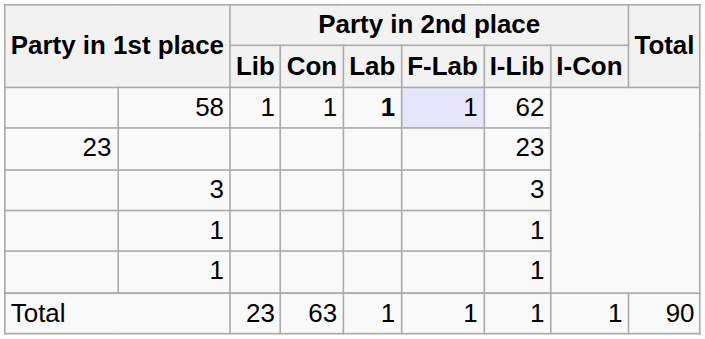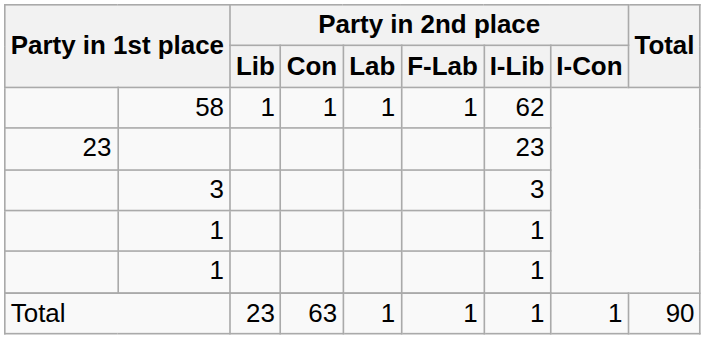(388, 107) bold -> (388, 107) normal
(471, 107) lavender background -> (471, 107) no background
